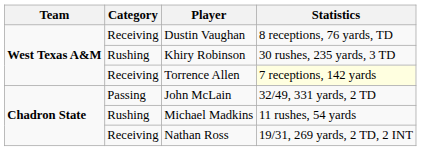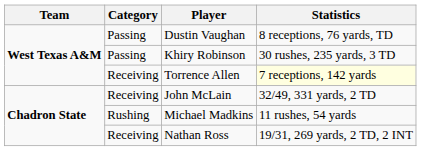(133, 35) Receiving -> (127, 35) Passing
(128, 55) Rushing -> (127, 55) Passing
(127, 95) Passing -> (133, 95) Receiving
